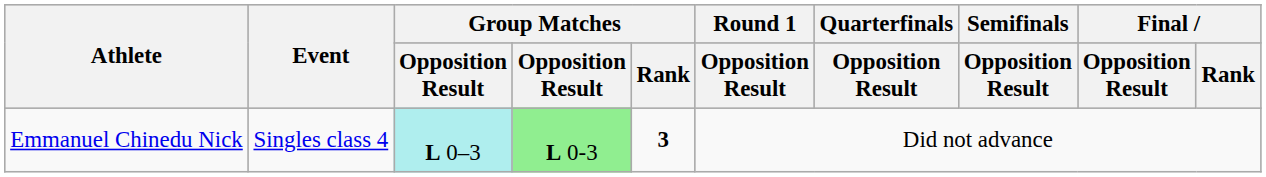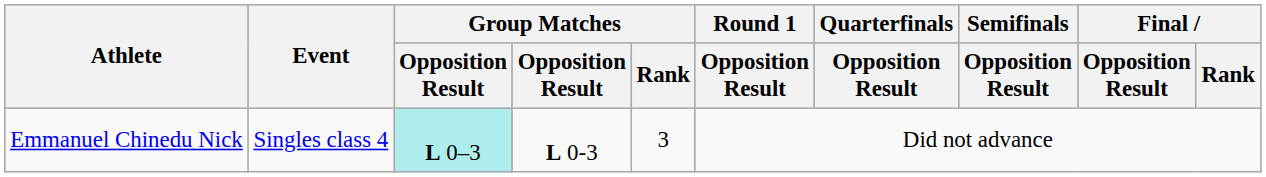(572, 153) lightgreen background -> (572, 153) no background
(663, 139) bold -> (663, 139) normal
